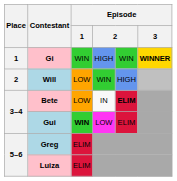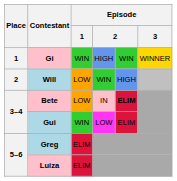(155, 57) bold -> (155, 57) normal
(104, 100) no background -> (104, 100) pink background
(82, 122) bold -> (82, 122) normal
